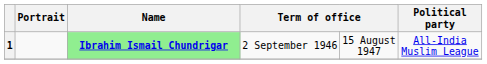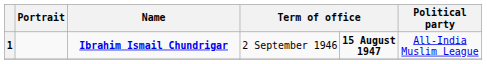(154, 46) lightgreen background -> (154, 46) no background
(369, 46) normal -> (369, 46) bold
